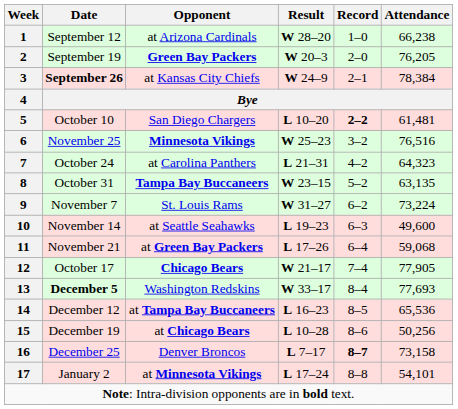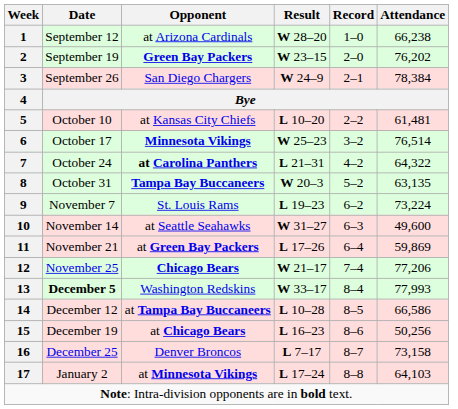(306, 57) W 20–3 -> (302, 57) W 23–15
(417, 57) 76,205 -> (413, 57) 76,202
(84, 78) bold -> (82, 78) normal
(202, 78) at Kansas City Chiefs -> (198, 78) San Diego Chargers
(202, 120) San Diego Chargers -> (198, 120) at Kansas City Chiefs
(358, 120) bold -> (353, 120) normal
(84, 141) November 25 -> (82, 141) October 17
(417, 141) 76,516 -> (413, 141) 76,514
(202, 162) normal -> (198, 162) bold
(417, 162) 64,323 -> (413, 162) 64,322
(306, 183) W 23–15 -> (302, 183) W 20–3
(306, 204) W 31–27 -> (302, 204) L 19–23
(306, 225) L 19–23 -> (302, 225) W 31–27
(417, 246) 59,068 -> (413, 246) 59,869
(84, 267) October 17 -> (82, 267) November 25
(417, 267) 77,905 -> (413, 267) 77,206
(417, 288) 77,693 -> (413, 288) 77,993
(306, 309) L 16–23 -> (302, 309) L 10–28
(417, 309) 65,536 -> (413, 309) 66,586
(306, 330) L 10–28 -> (302, 330) L 16–23
(358, 352) bold -> (353, 352) normal
(417, 373) 54,101 -> (413, 373) 64,103
